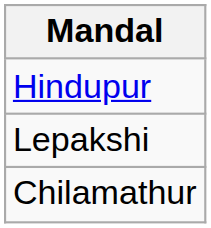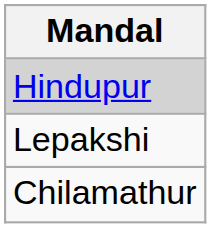(82, 85) no background -> (82, 85) lightgrey background
